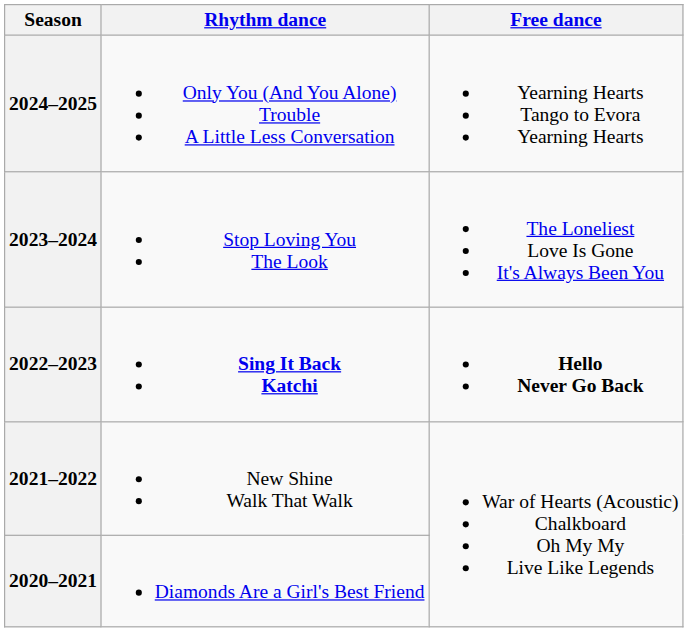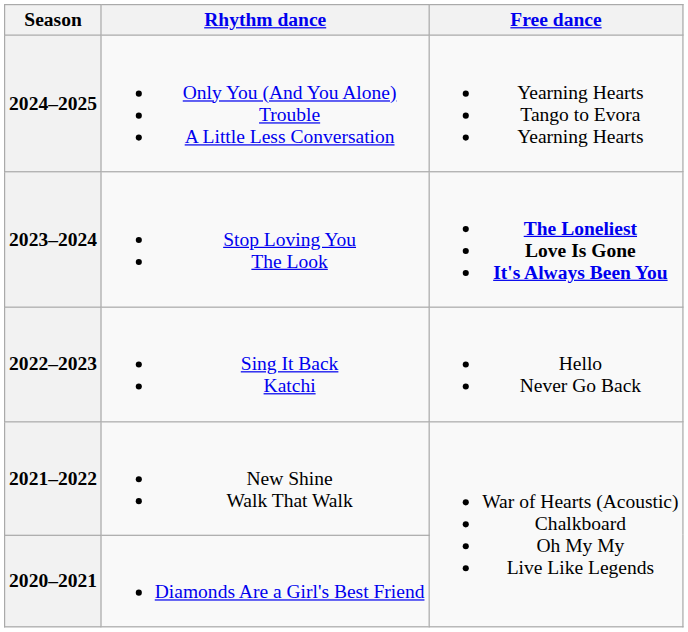(556, 250) normal -> (556, 250) bold
(265, 375) bold -> (265, 375) normal
(556, 375) bold -> (556, 375) normal
